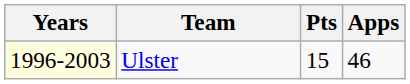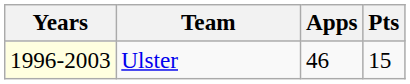columns swapped: (373, 22) <-> (321, 22)
